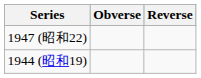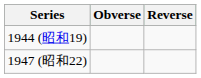rows swapped: (47, 61) <-> (47, 37)
